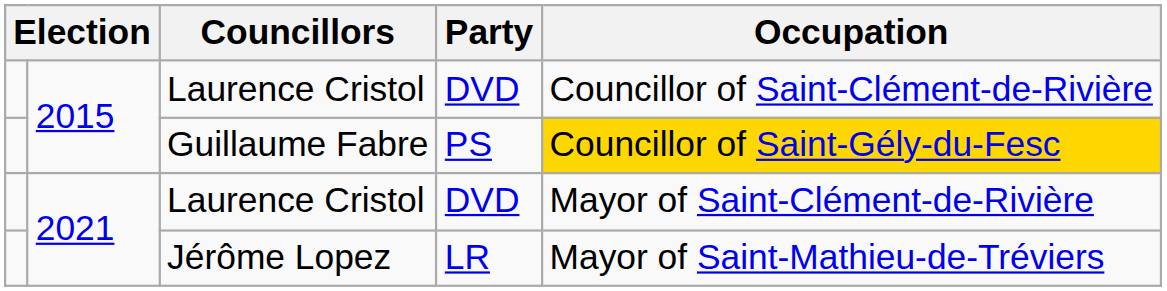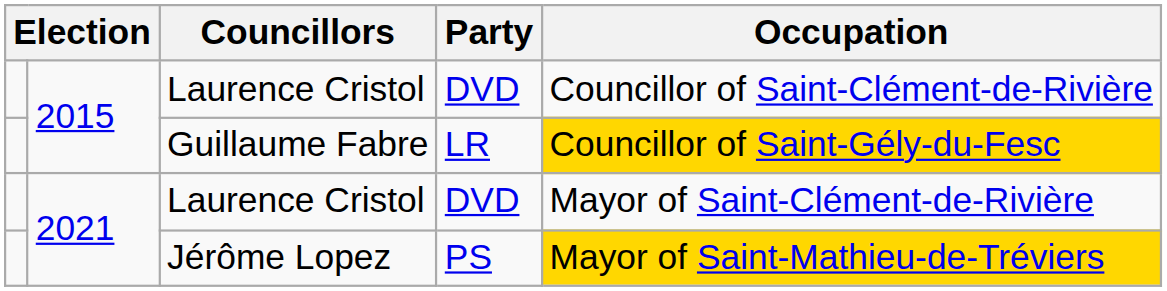(468, 144) PS -> (467, 144) LR
(467, 256) LR -> (468, 256) PS
(827, 256) no background -> (827, 256) gold background
